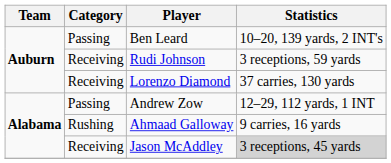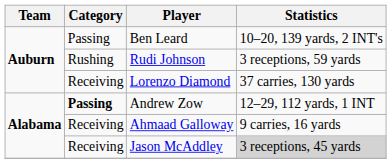(96, 59) Receiving -> (91, 59) Rushing
(89, 103) normal -> (90, 103) bold
(91, 125) Rushing -> (96, 125) Receiving
